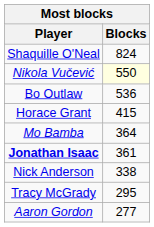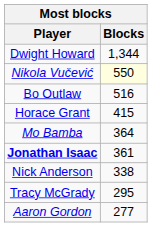+ row: (52, 53)
- row: (54, 53)
(126, 93) 536 -> (124, 93) 516
